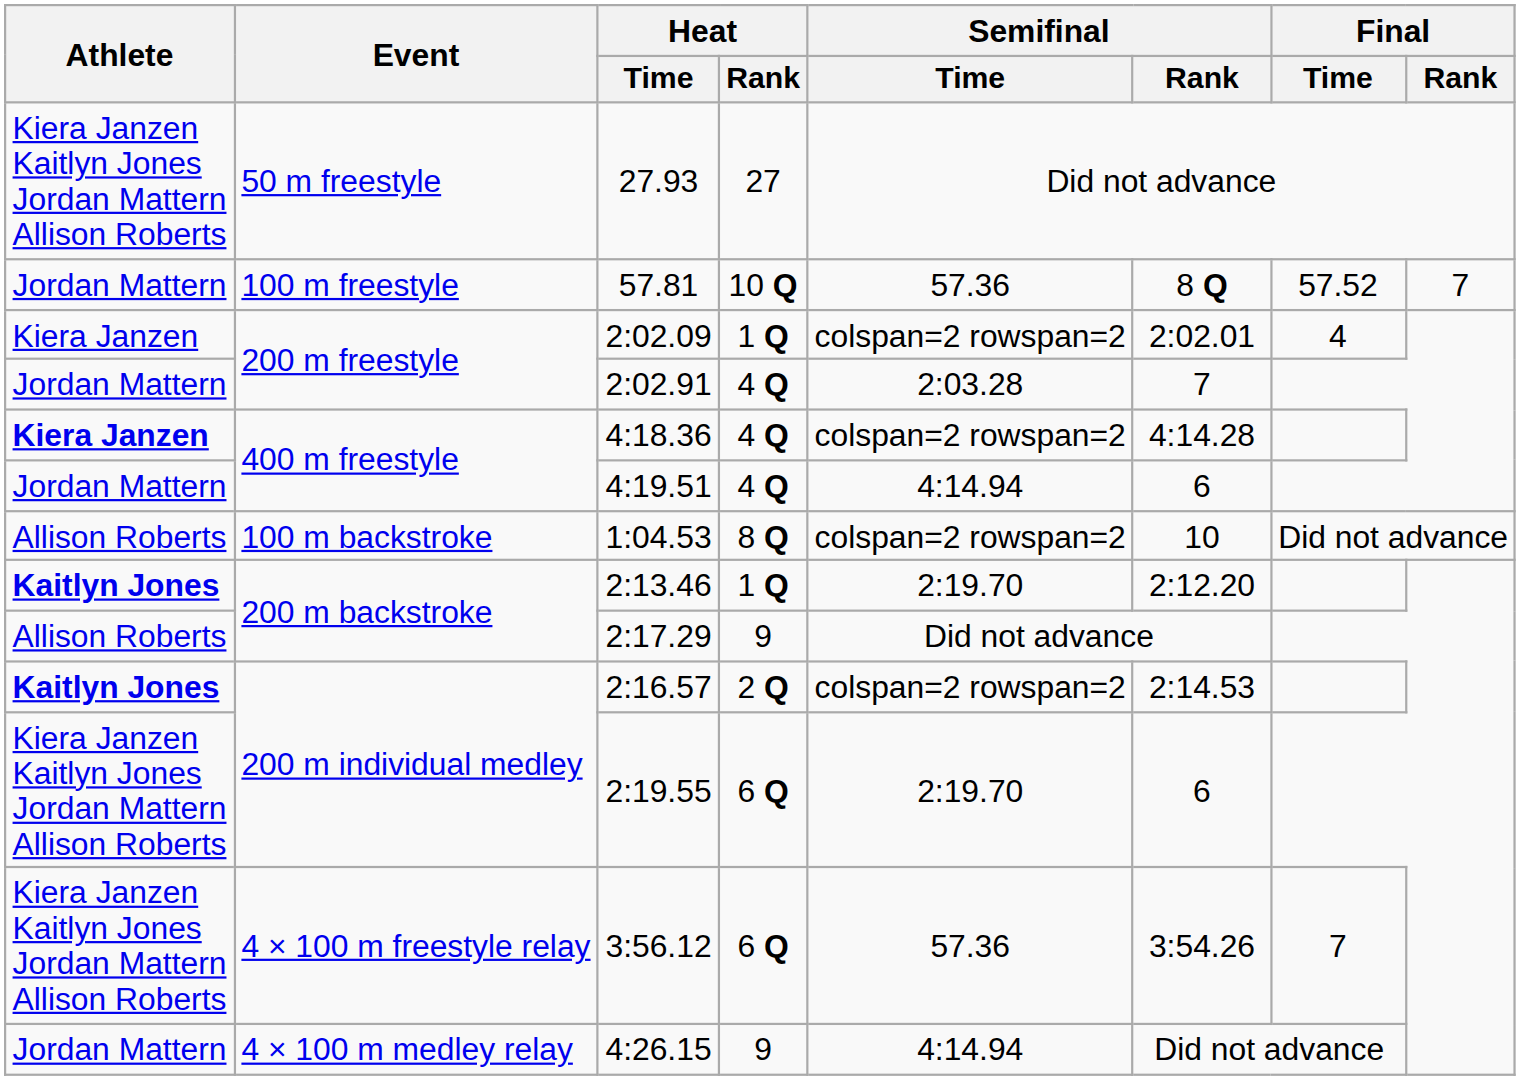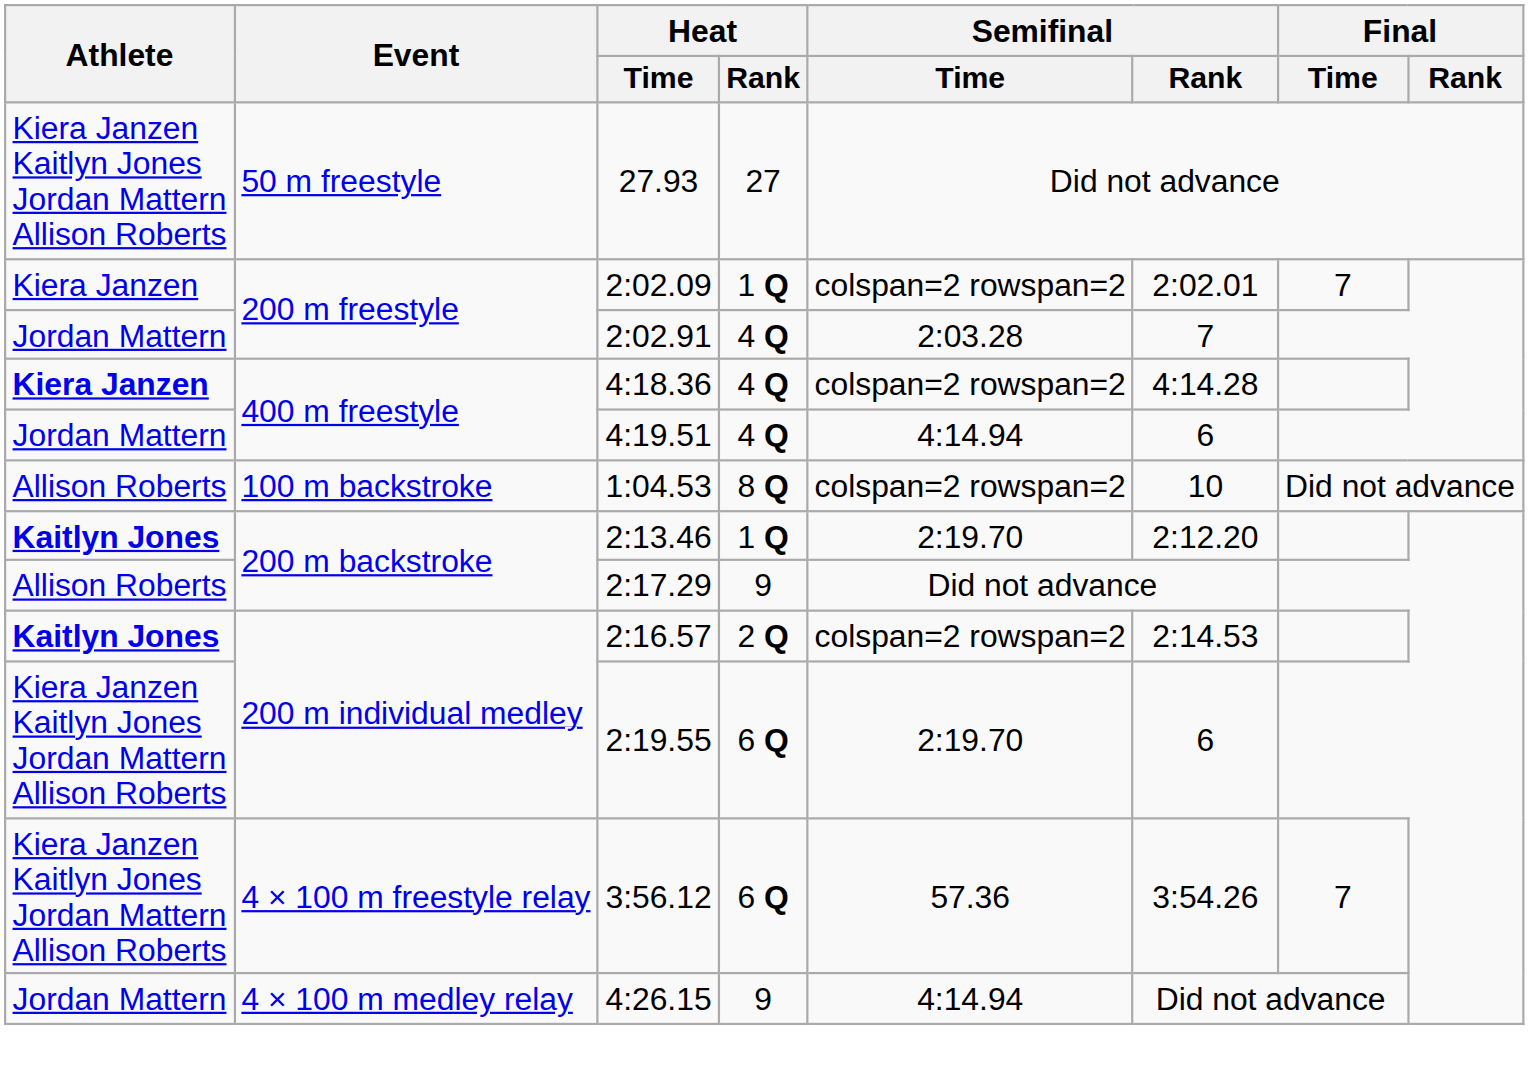- row: (659, 285)
(1338, 335) 4 -> (1343, 285) 7
